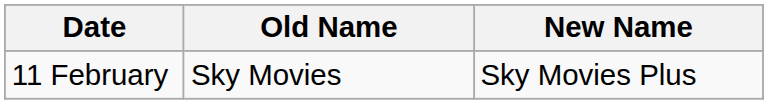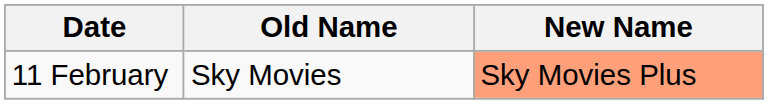(588, 74) no background -> (588, 74) lightsalmon background
